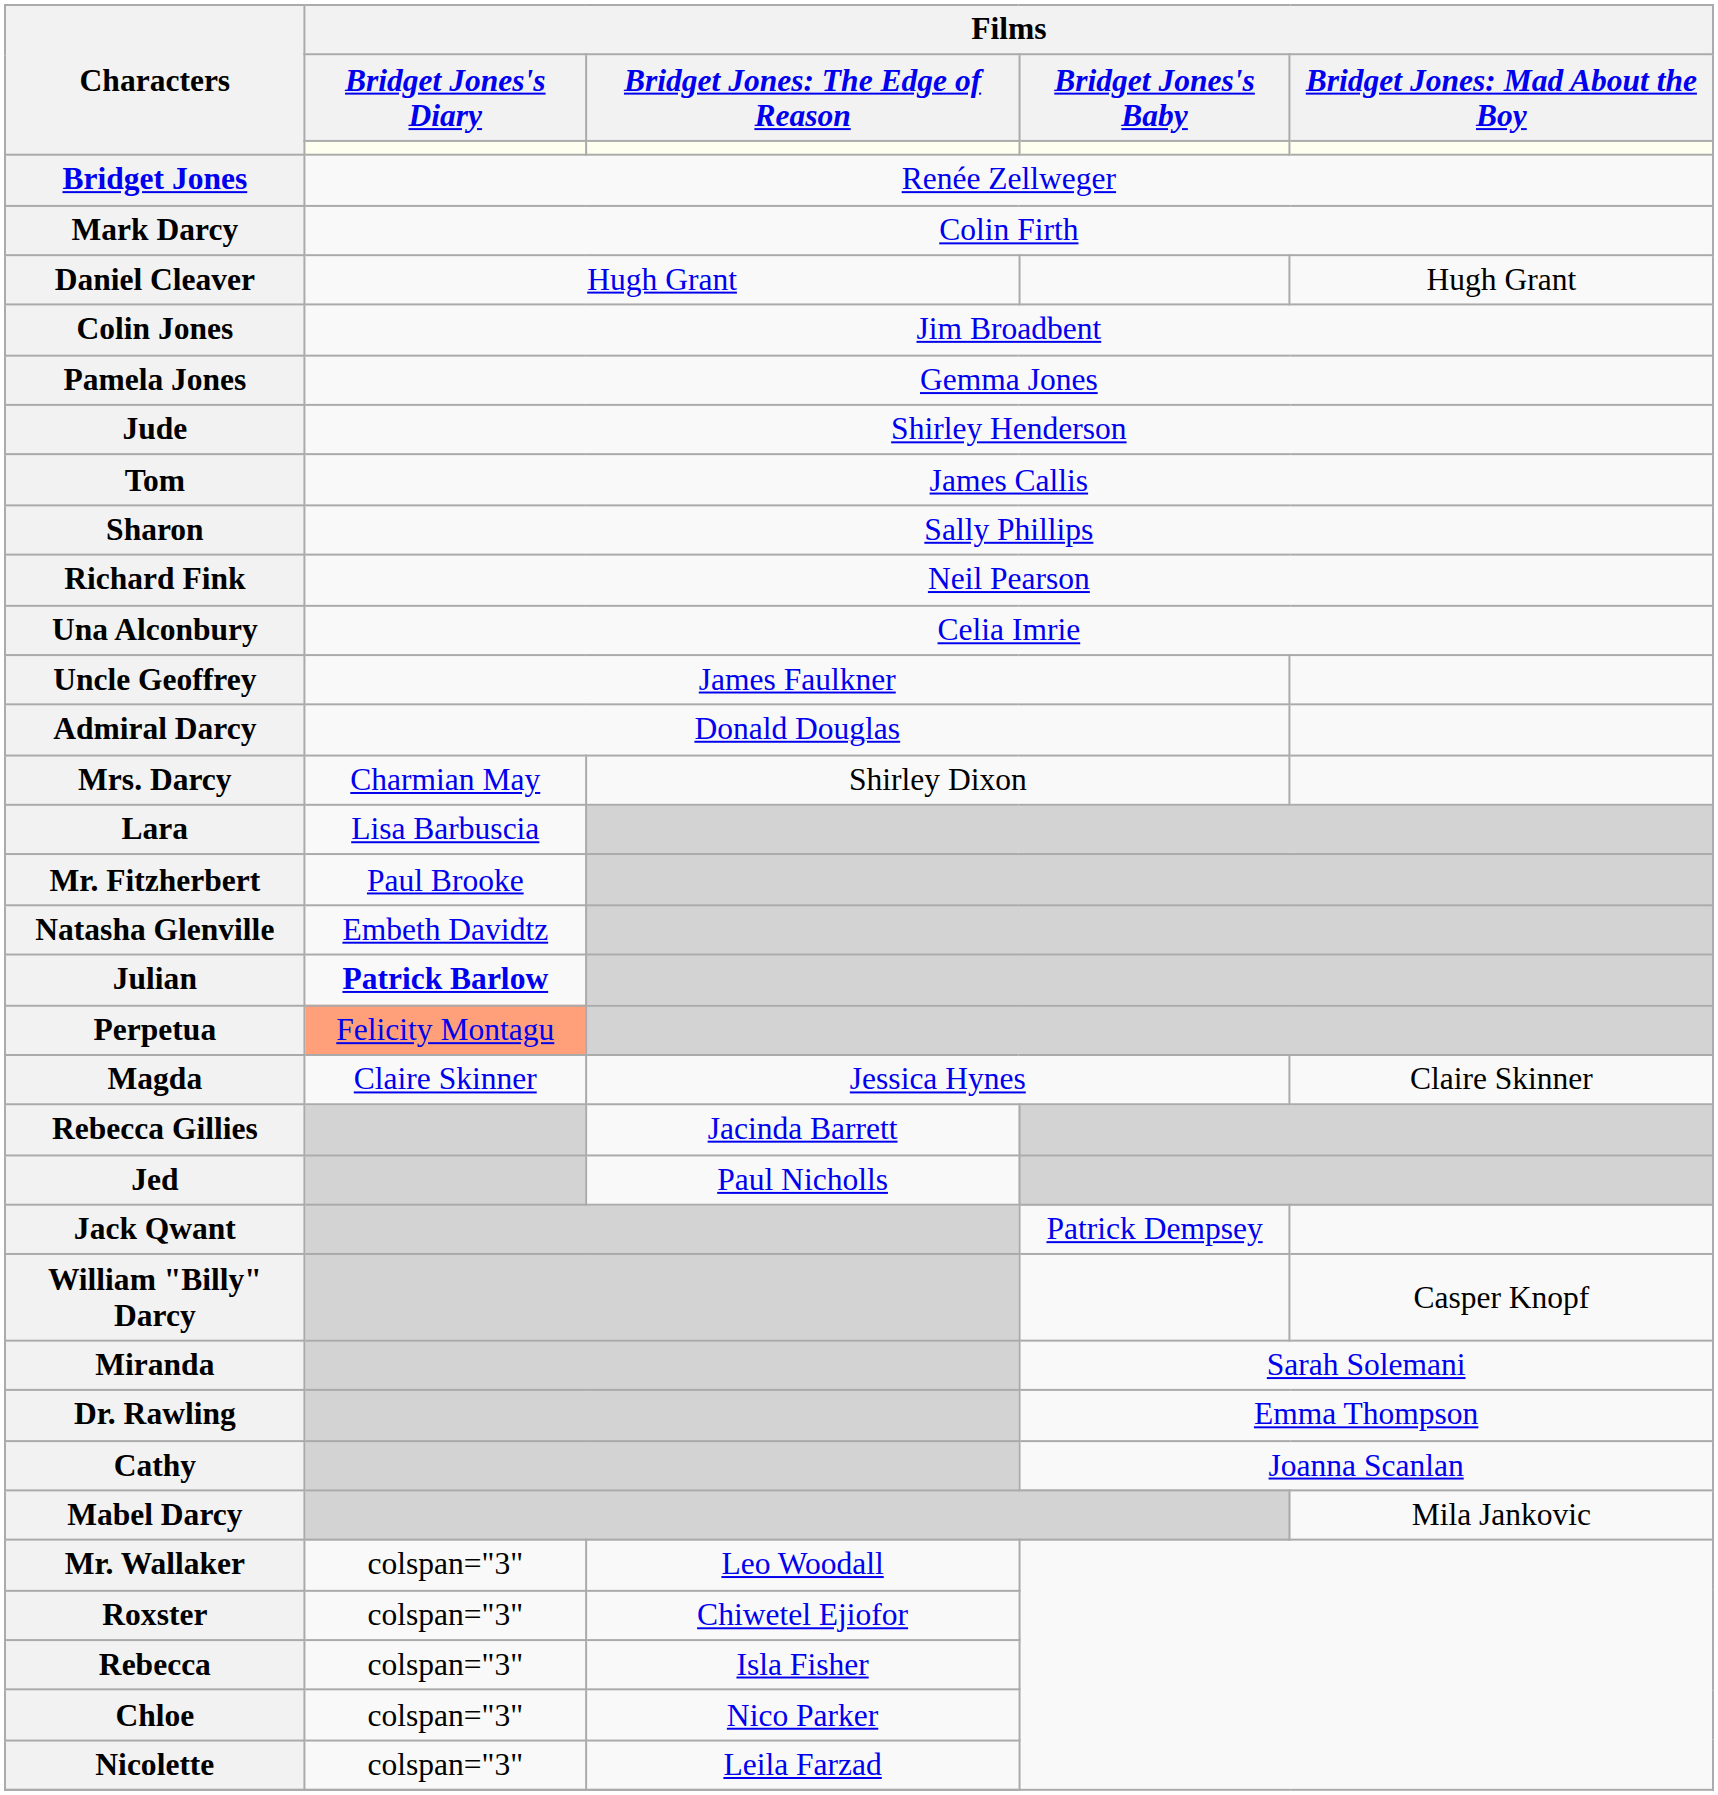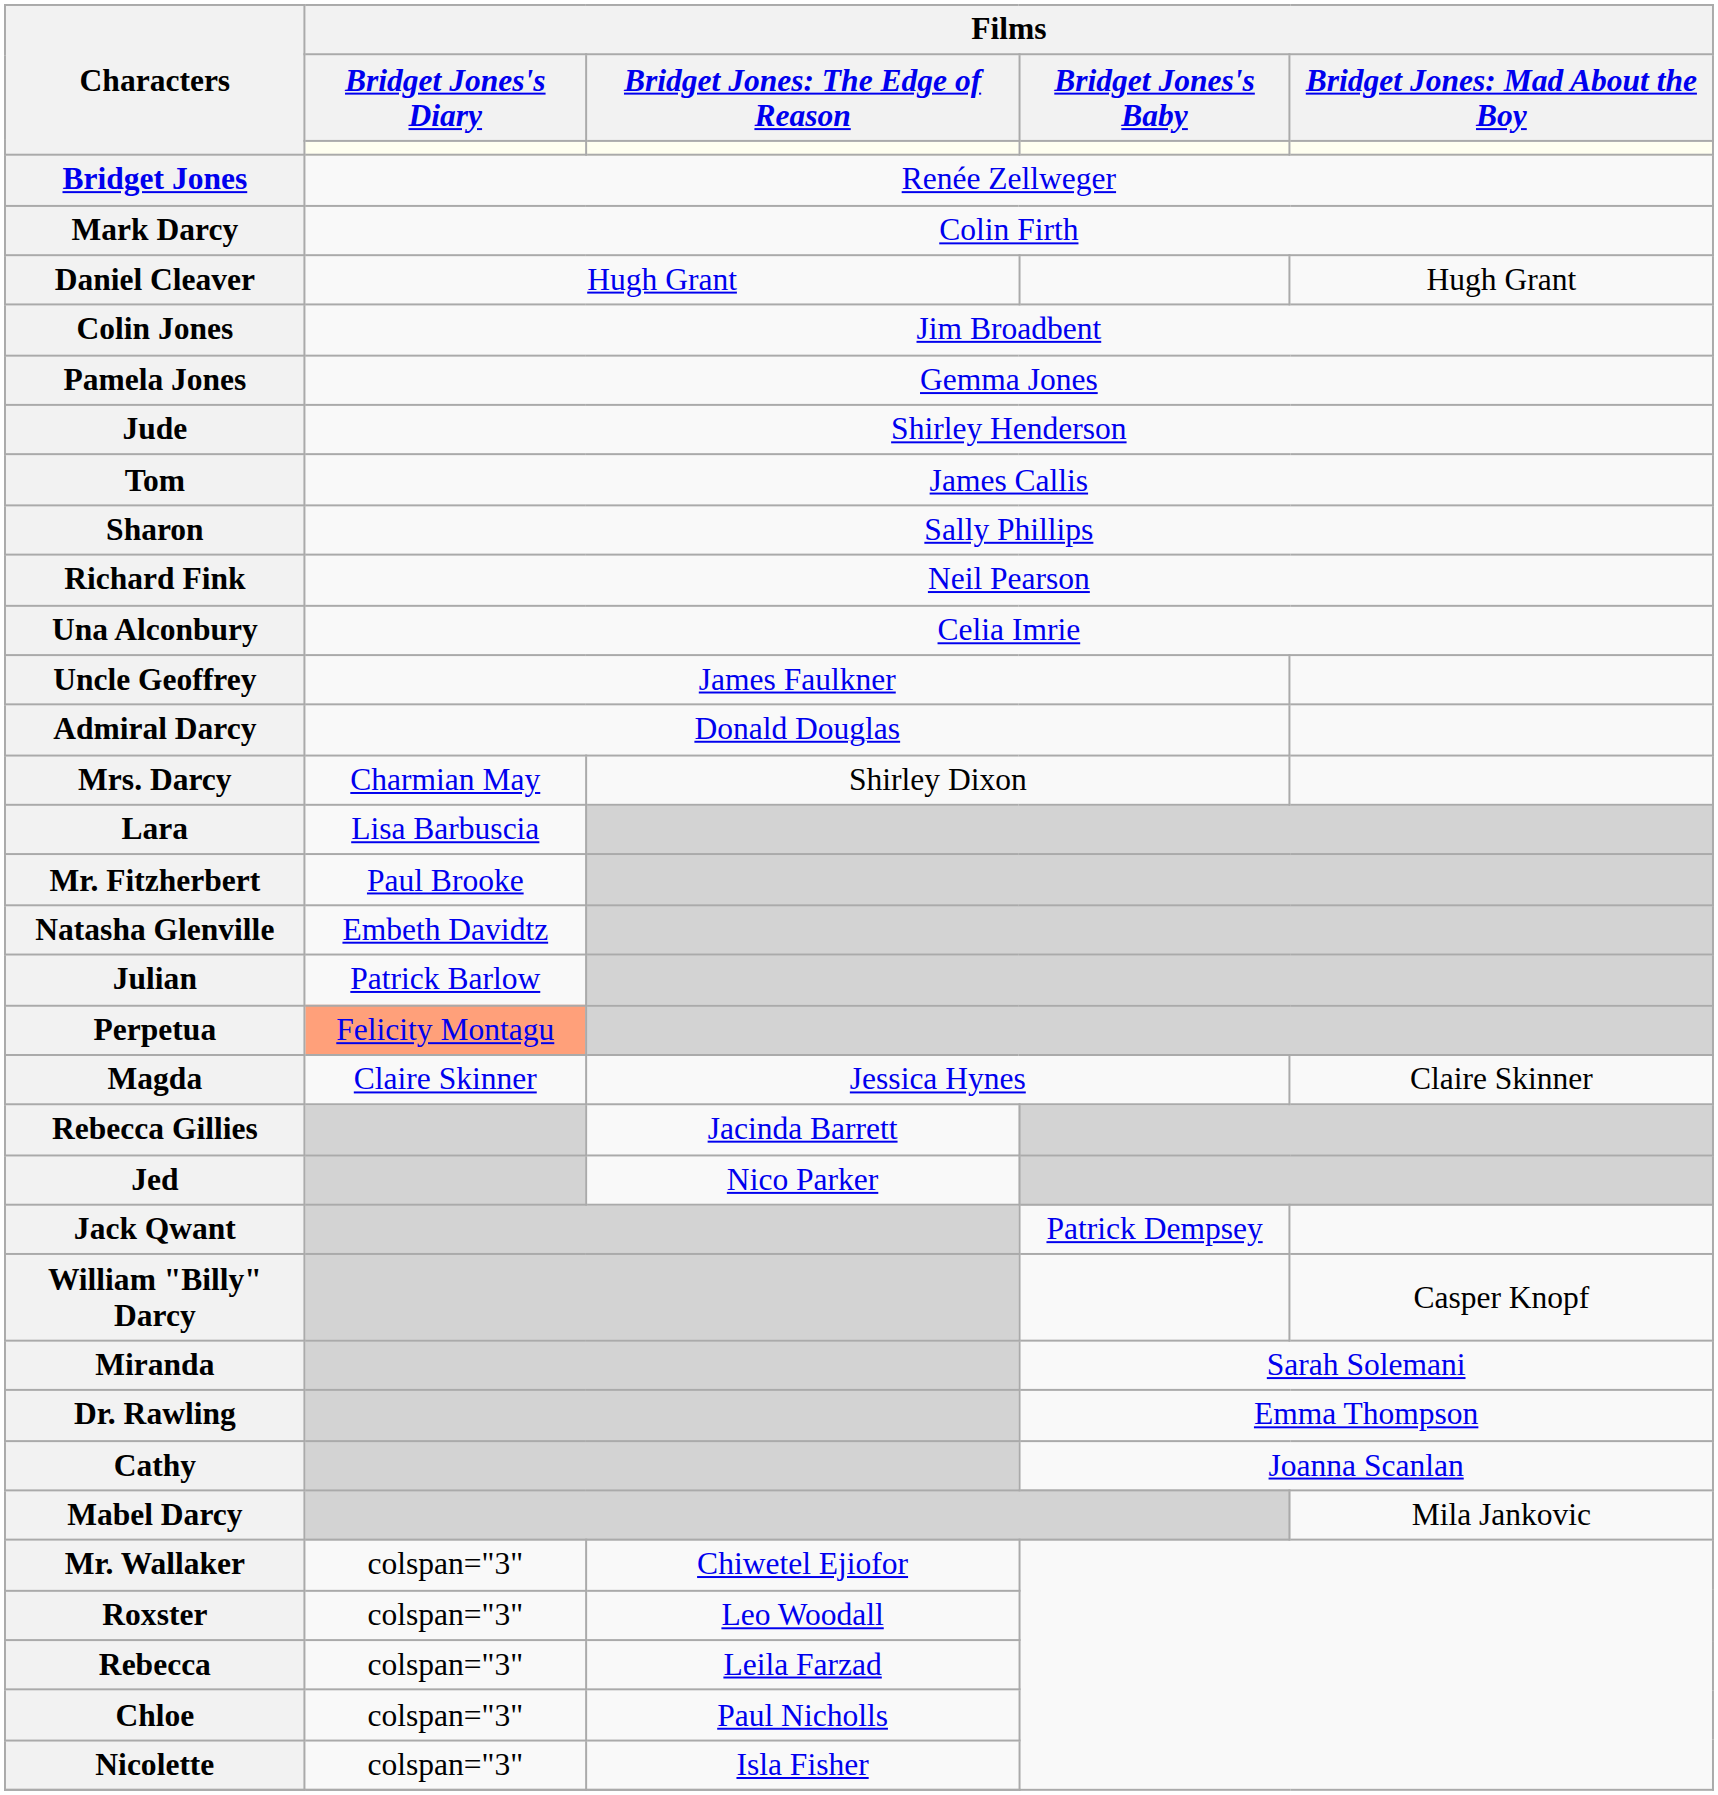(445, 979) bold -> (445, 979) normal
(803, 1179) Paul Nicholls -> (803, 1179) Nico Parker
(803, 1564) Leo Woodall -> (803, 1564) Chiwetel Ejiofor
(803, 1614) Chiwetel Ejiofor -> (803, 1614) Leo Woodall
(803, 1664) Isla Fisher -> (803, 1664) Leila Farzad
(803, 1714) Nico Parker -> (803, 1714) Paul Nicholls
(803, 1764) Leila Farzad -> (803, 1764) Isla Fisher
